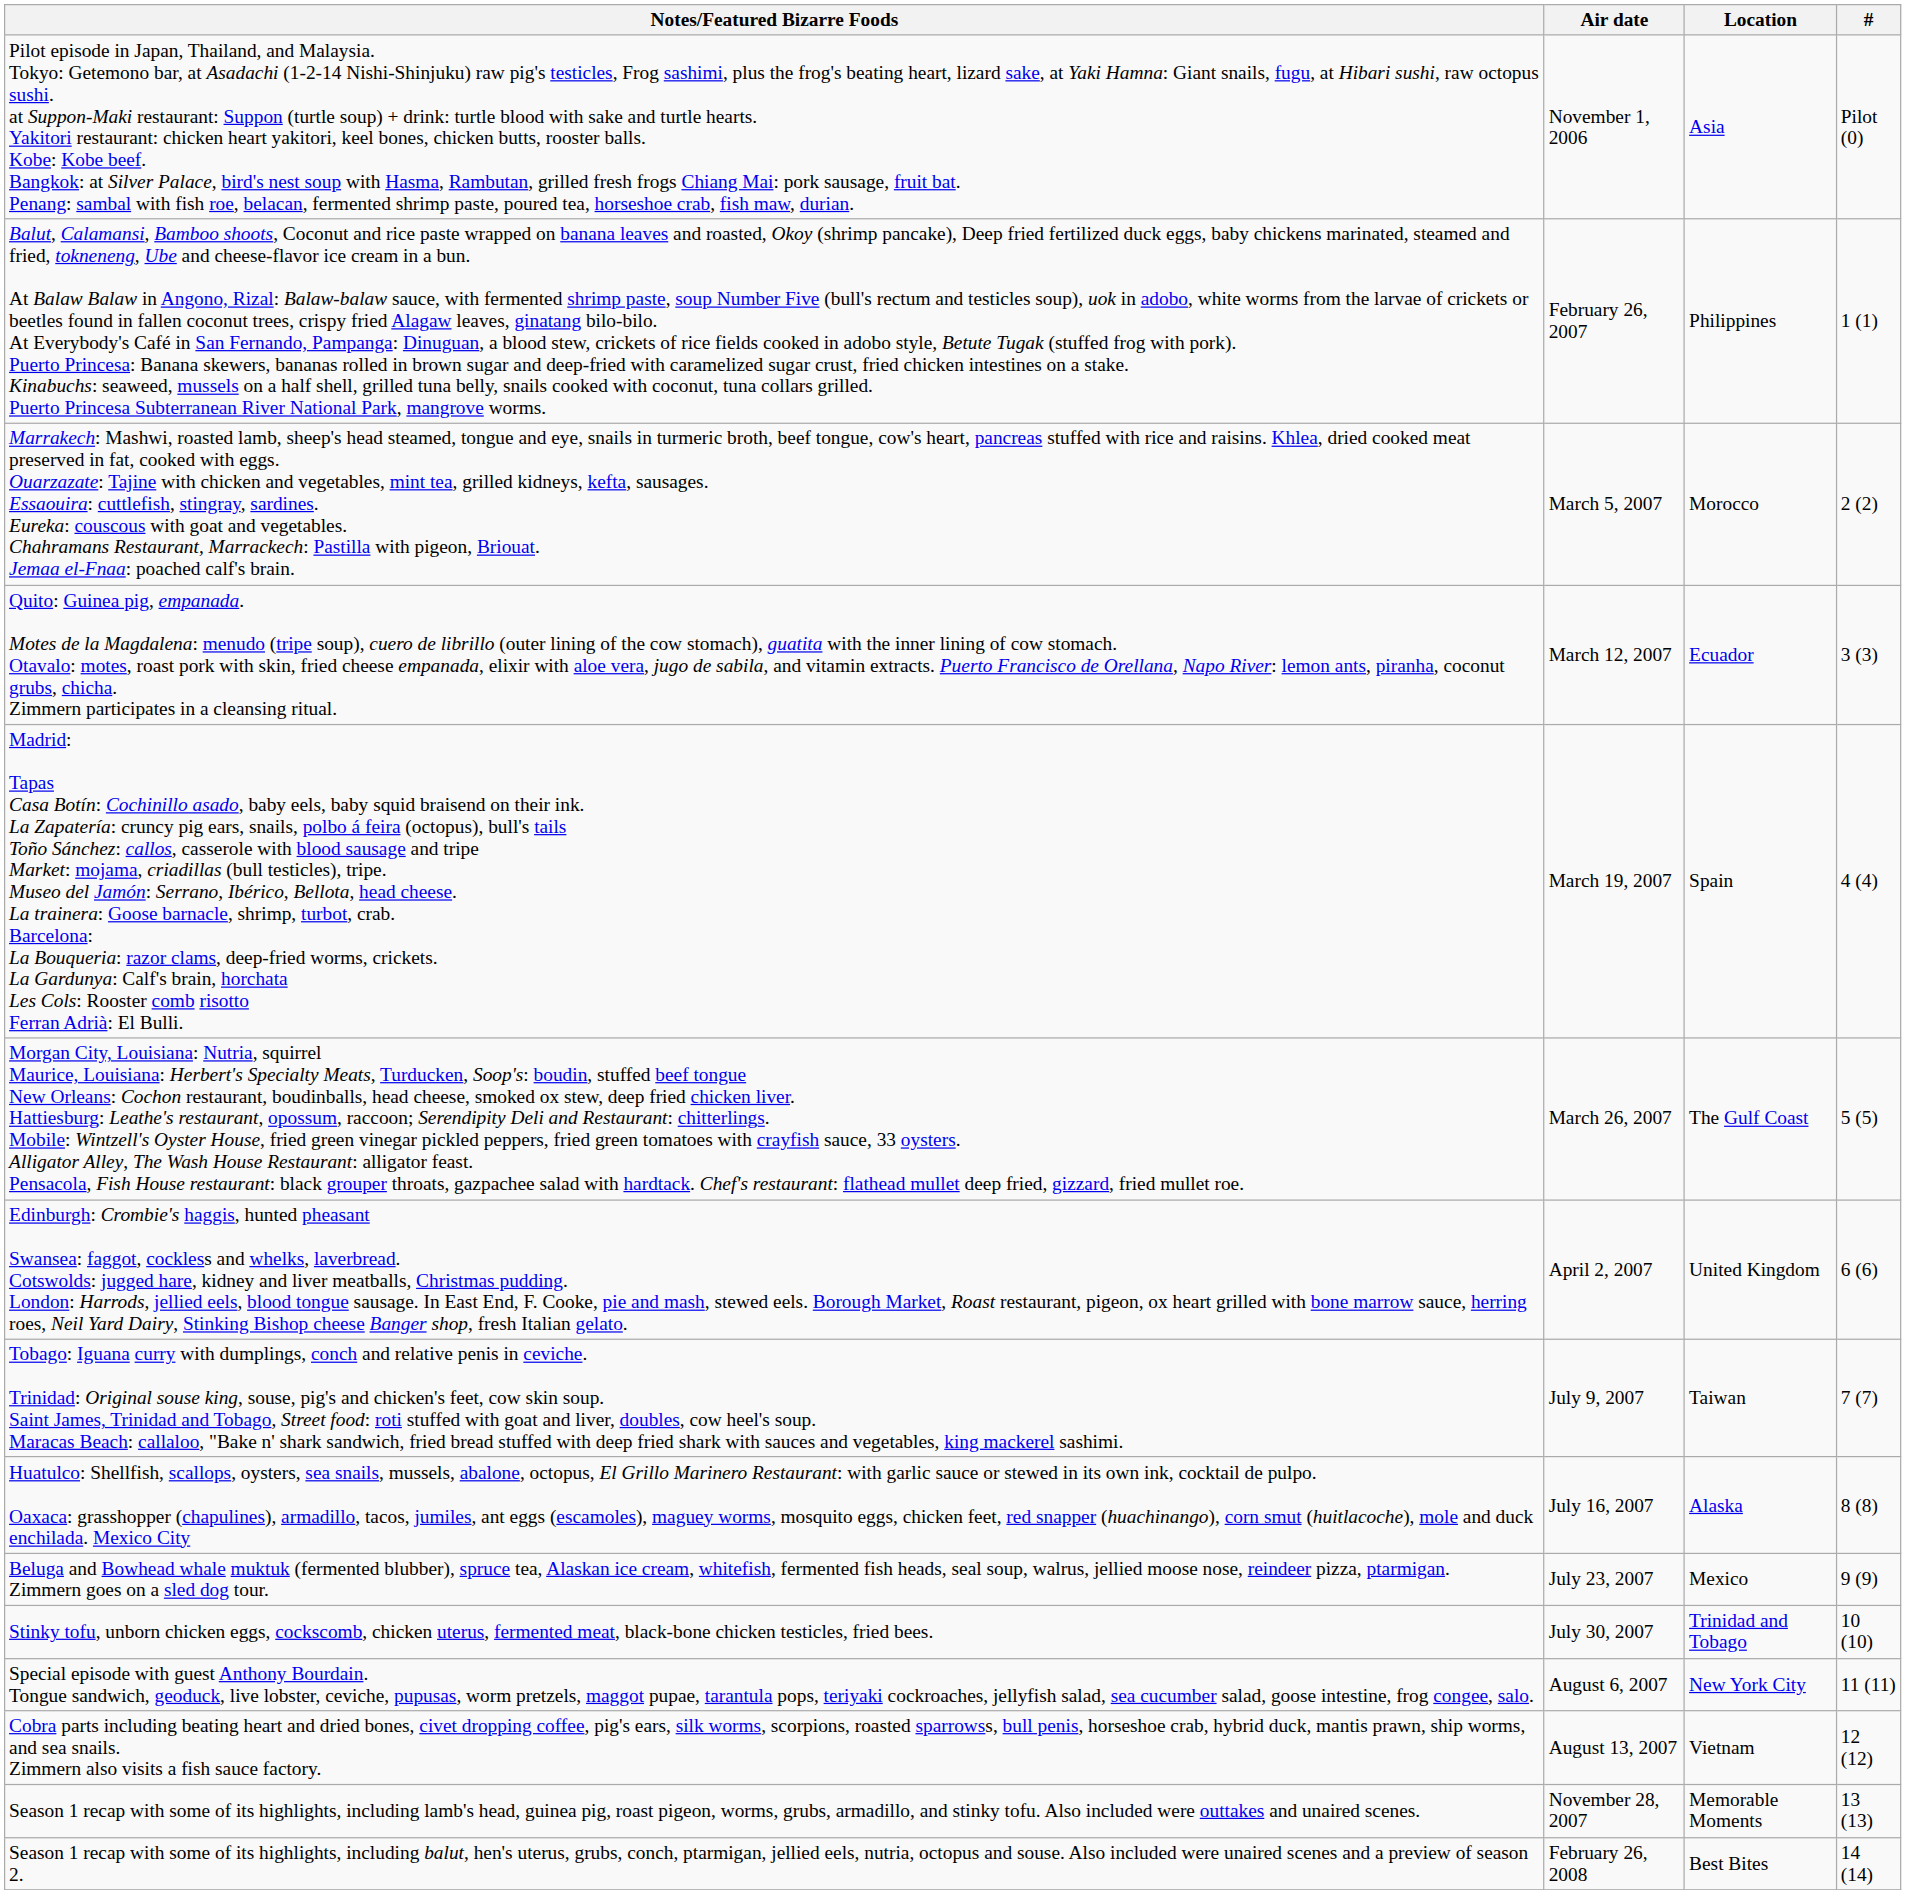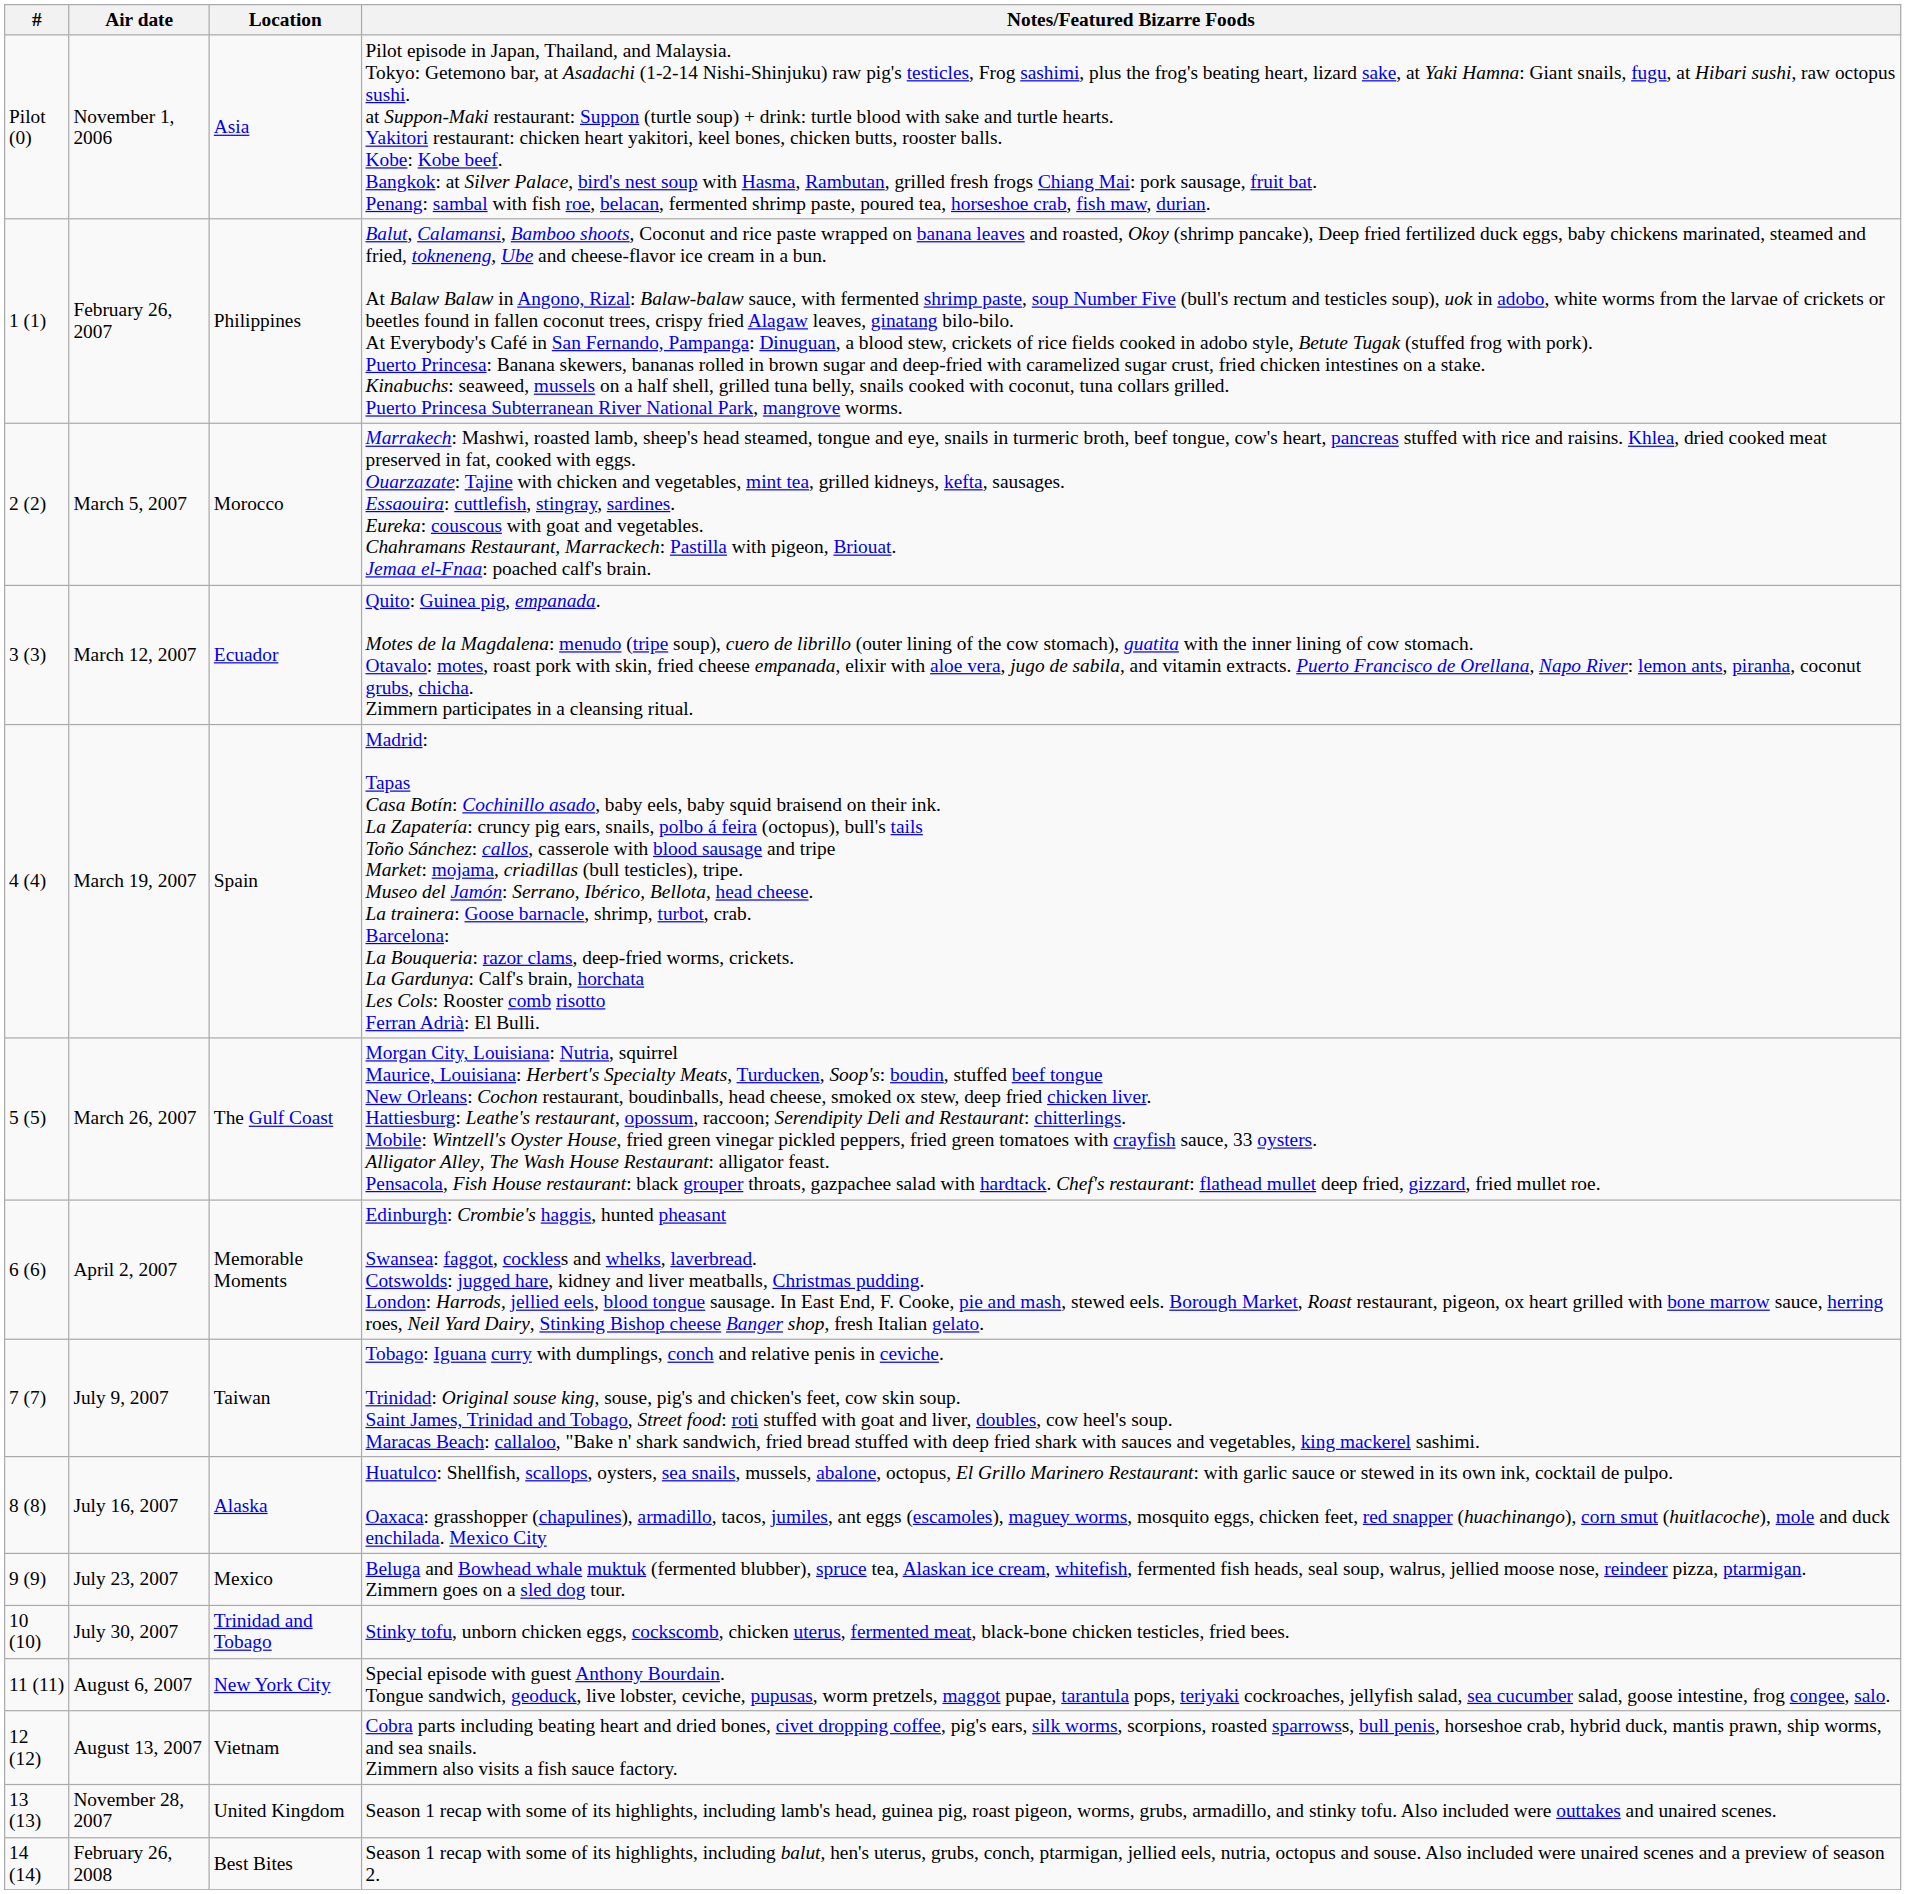columns swapped: (1868, 19) <-> (774, 19)
(1754, 1269) United Kingdom -> (258, 1269) Memorable Moments
(1734, 1810) Memorable Moments -> (279, 1810) United Kingdom
